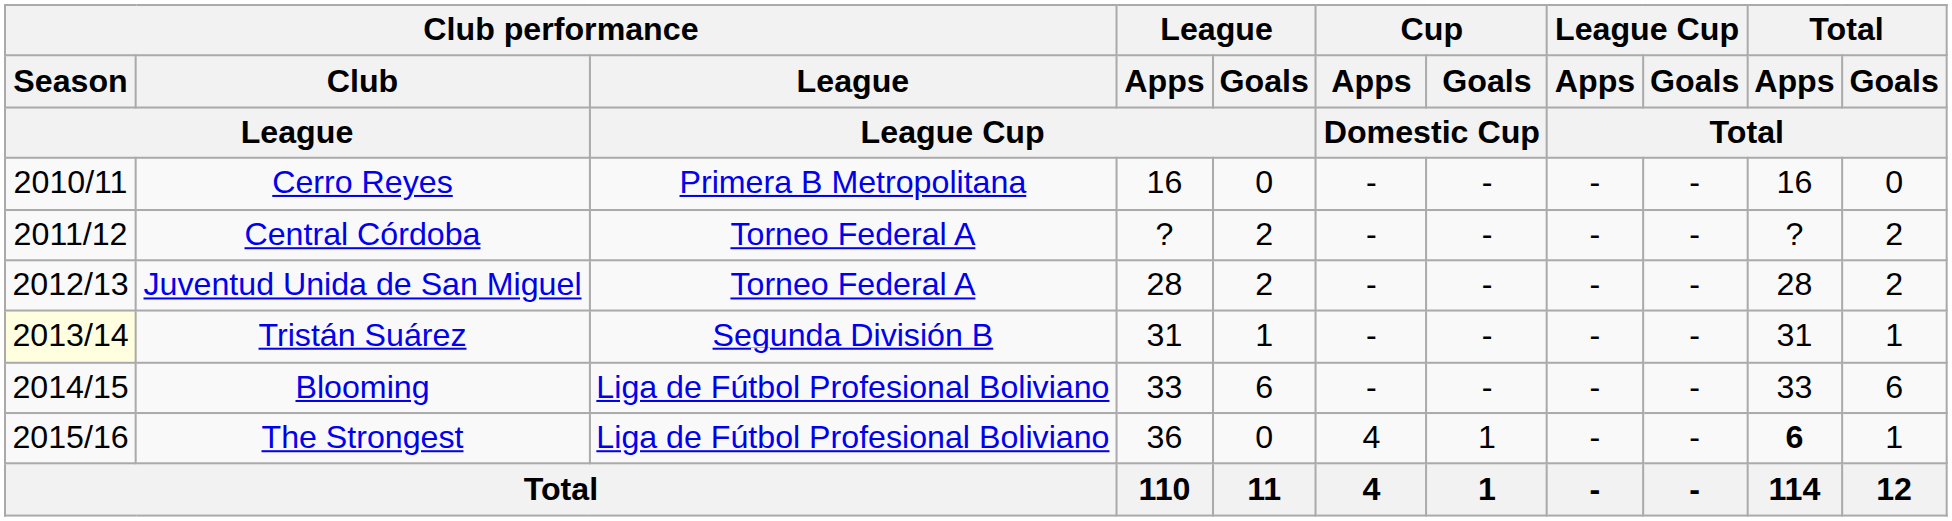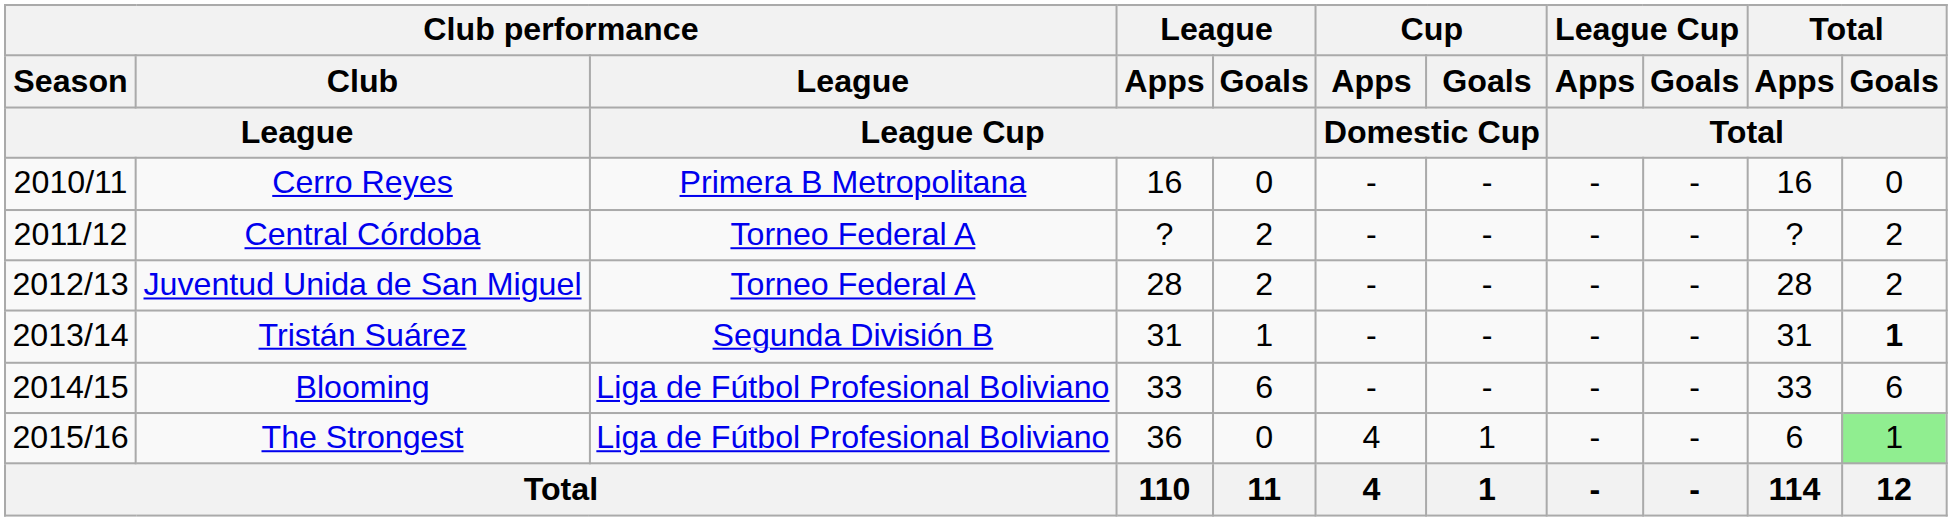(71, 336) lightyellow background -> (71, 336) no background
(1894, 336) normal -> (1894, 336) bold
(1794, 438) bold -> (1794, 438) normal
(1894, 438) no background -> (1894, 438) lightgreen background
